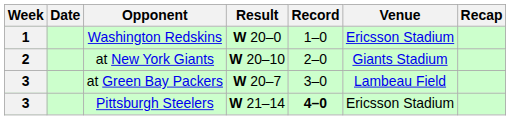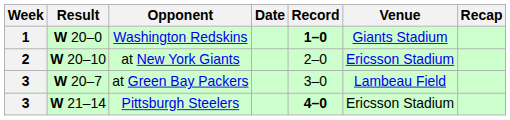columns swapped: (65, 15) <-> (257, 15)
(315, 37) normal -> (315, 37) bold
(400, 37) Ericsson Stadium -> (400, 37) Giants Stadium
(400, 59) Giants Stadium -> (400, 59) Ericsson Stadium
